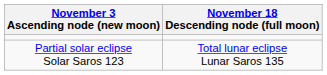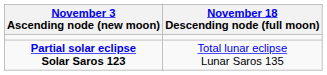(83, 55) normal -> (83, 55) bold
